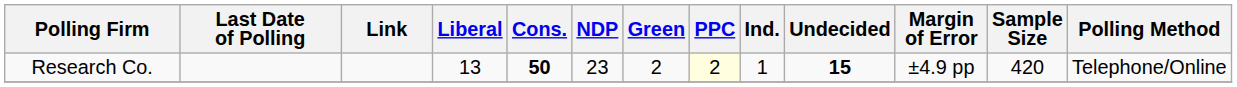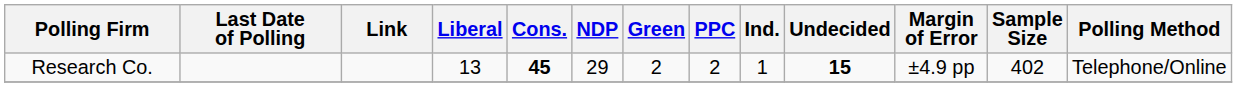(540, 67) 50 -> (540, 67) 45
(597, 67) 23 -> (597, 67) 29
(715, 67) lightyellow background -> (715, 67) no background
(1027, 67) 420 -> (1027, 67) 402
